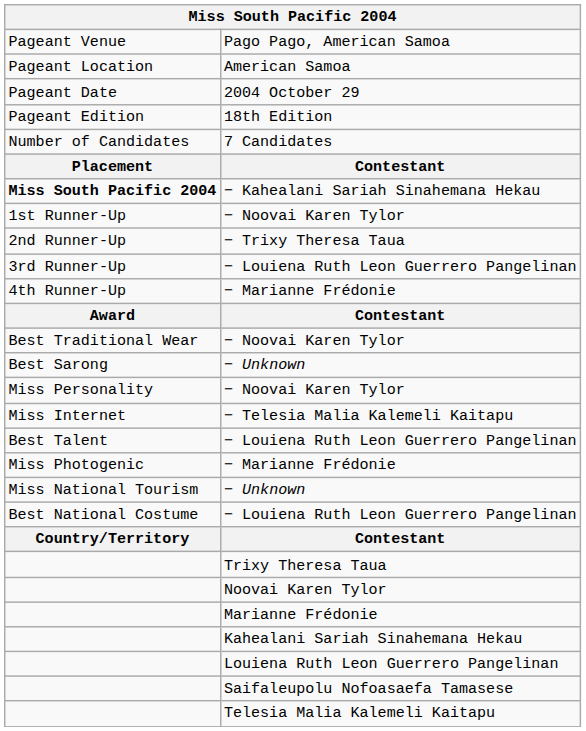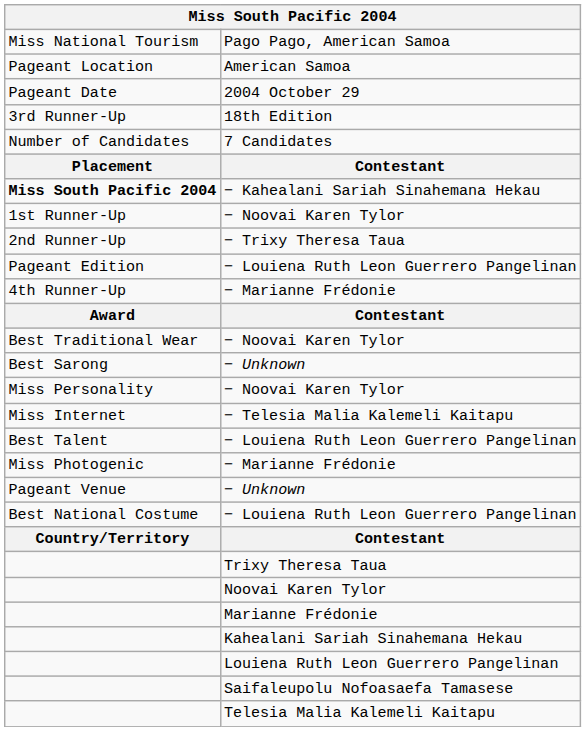(67, 42) Pageant Venue -> (103, 42) Miss National Tourism
(76, 117) Pageant Edition -> (67, 117) 3rd Runner-Up
(67, 266) 3rd Runner-Up -> (76, 266) Pageant Edition
(103, 490) Miss National Tourism -> (67, 490) Pageant Venue
